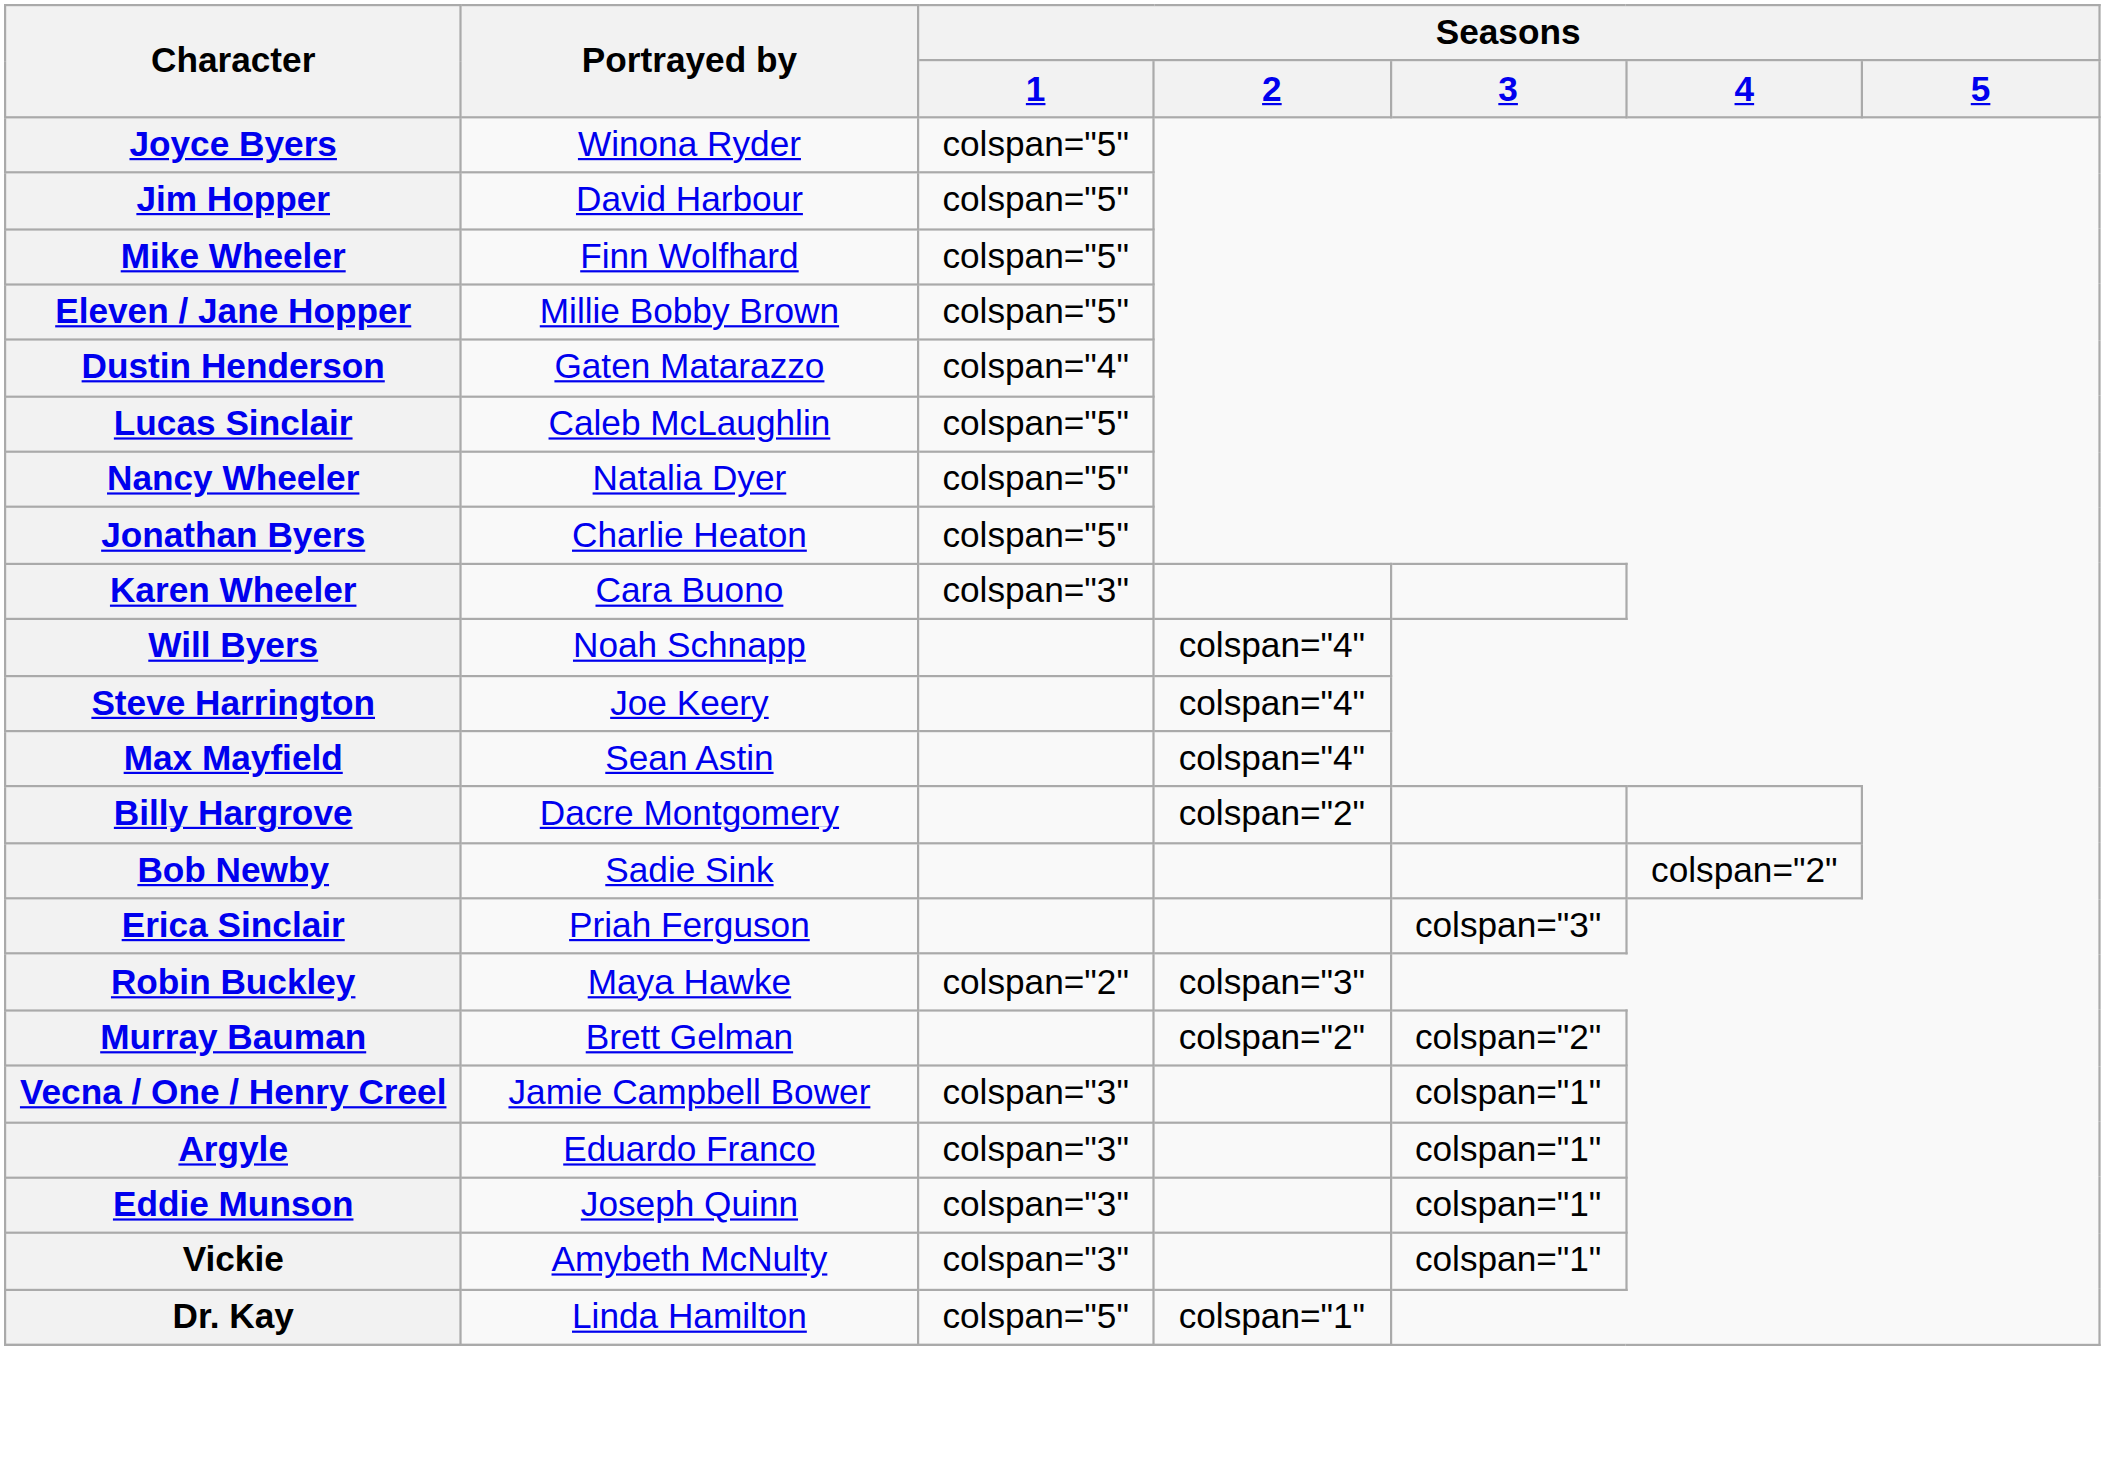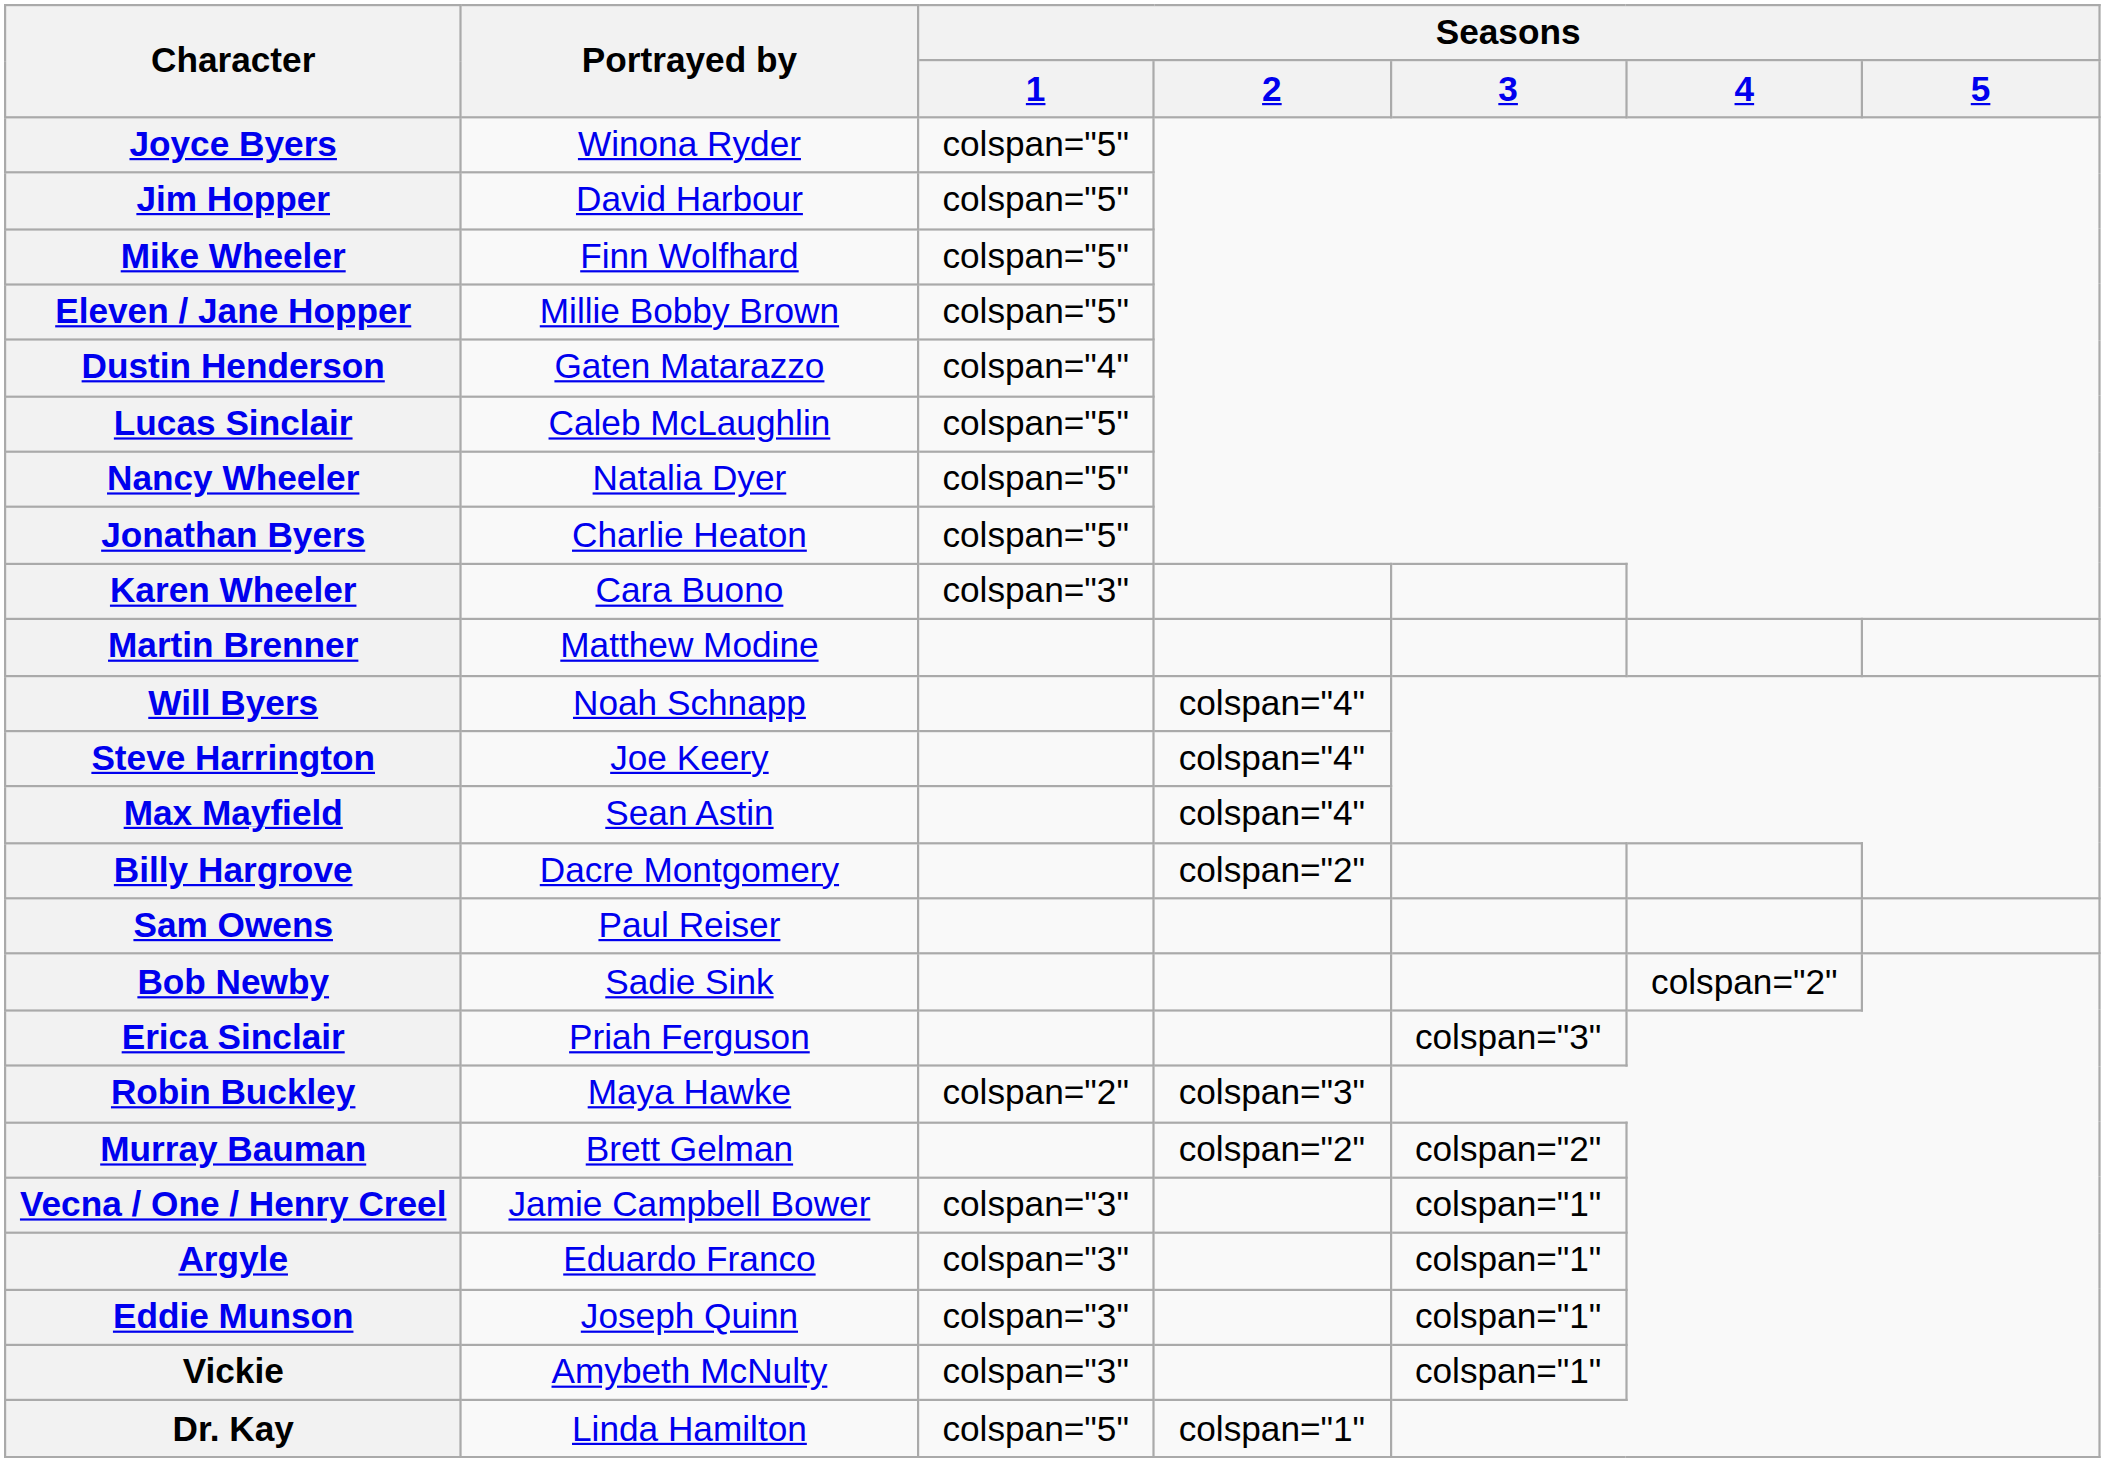+ row: (233, 646)
+ row: (233, 925)
